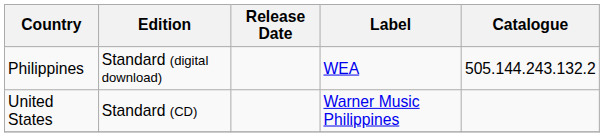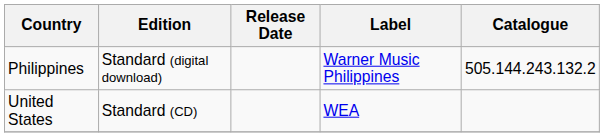(341, 68) WEA -> (372, 68) Warner Music Philippines
(372, 110) Warner Music Philippines -> (341, 110) WEA
